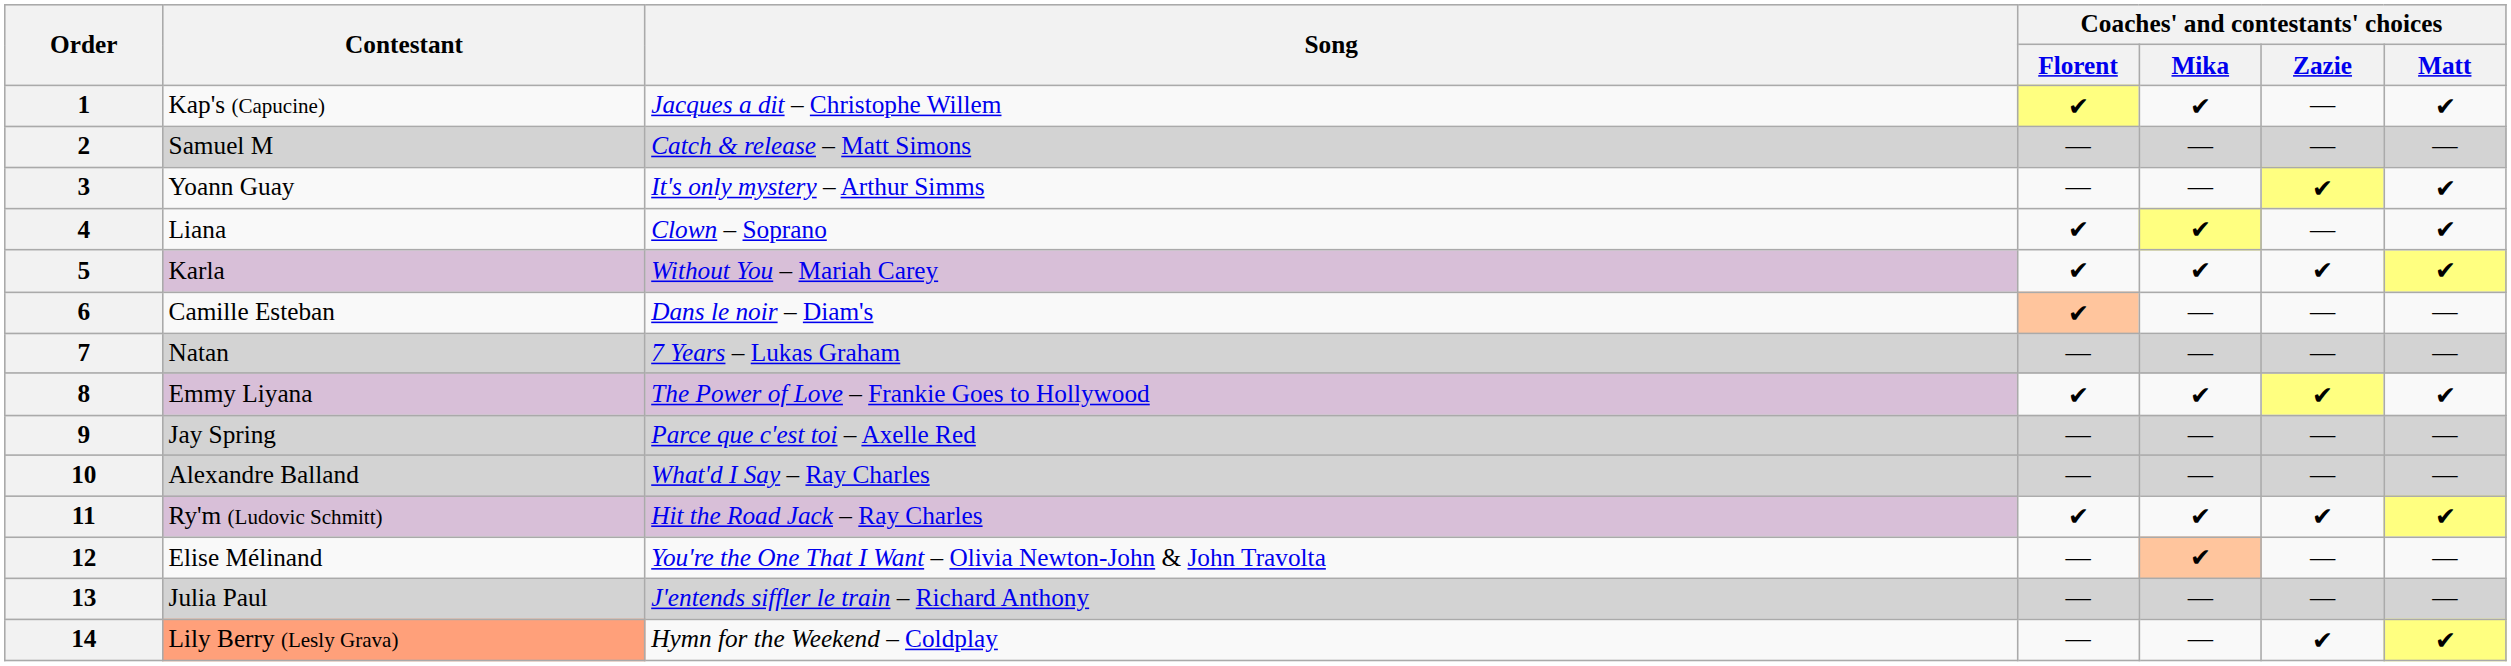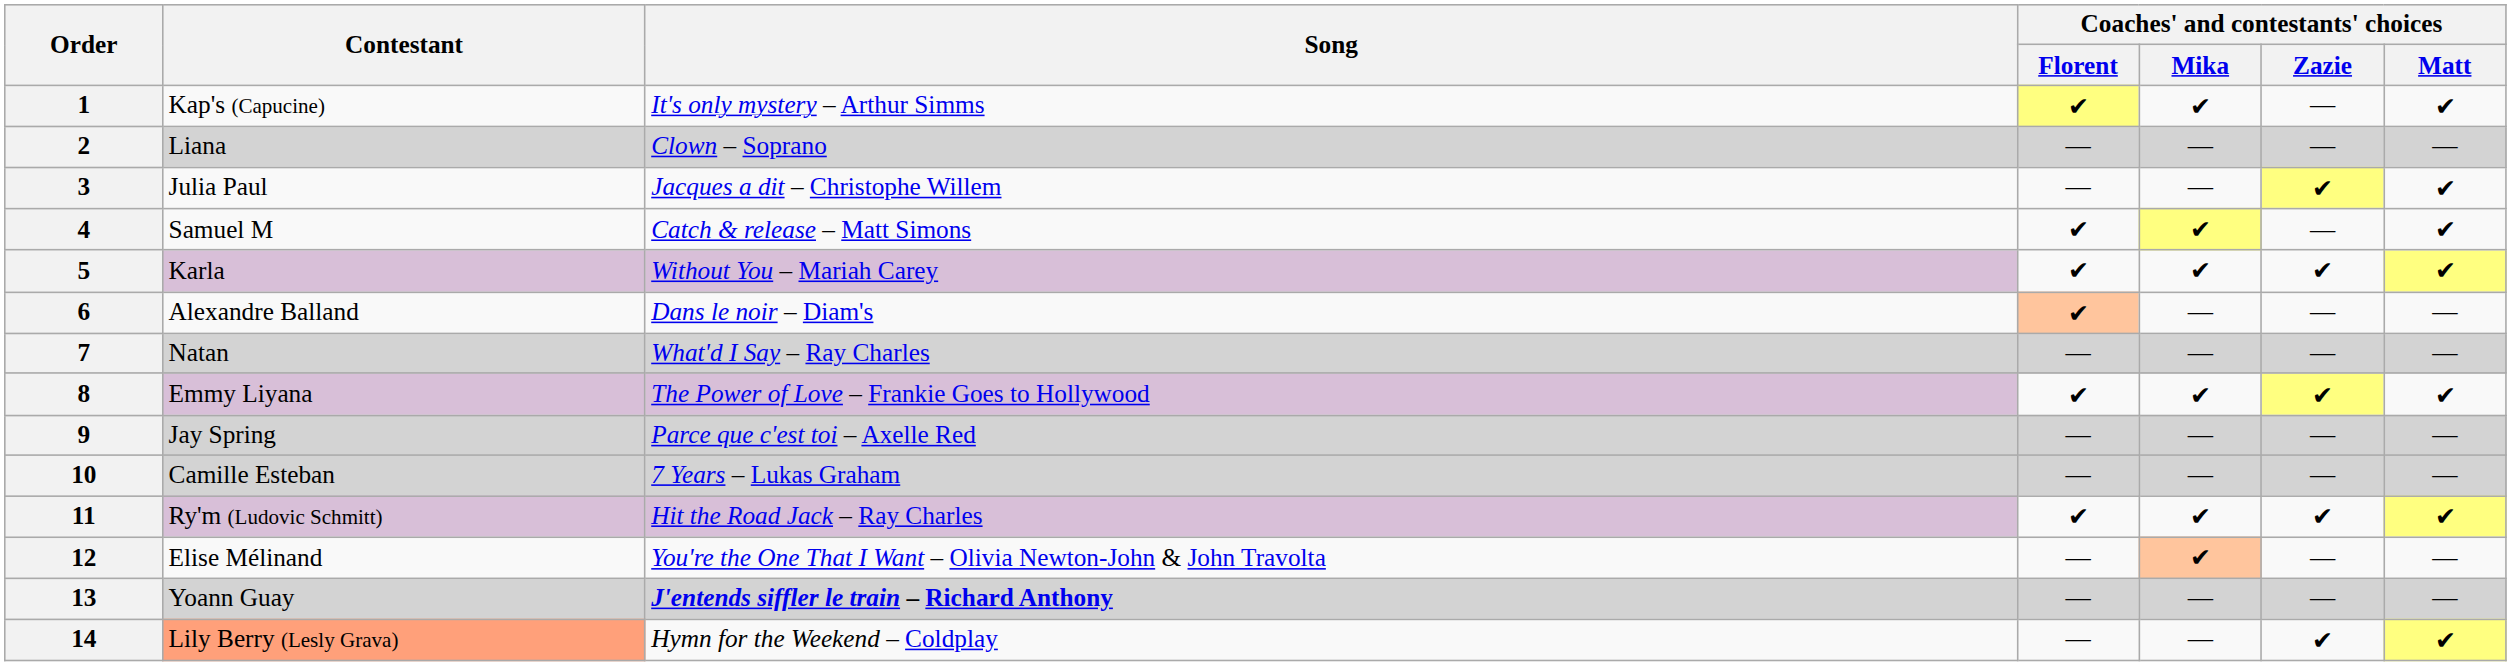(826, 105) Jacques a dit – Christophe Willem -> (818, 105) It's only mystery – Arthur Simms
(221, 146) Samuel M -> (197, 146) Liana
(811, 146) Catch & release – Matt Simons -> (739, 146) Clown – Soprano
(232, 187) Yoann Guay -> (218, 187) Julia Paul
(818, 187) It's only mystery – Arthur Simms -> (826, 187) Jacques a dit – Christophe Willem
(197, 228) Liana -> (221, 228) Samuel M
(739, 228) Clown – Soprano -> (811, 228) Catch & release – Matt Simons
(252, 312) Camille Esteban -> (264, 312) Alexandre Balland
(776, 353) 7 Years – Lukas Graham -> (790, 353) What'd I Say – Ray Charles
(264, 475) Alexandre Balland -> (252, 475) Camille Esteban
(790, 475) What'd I Say – Ray Charles -> (776, 475) 7 Years – Lukas Graham
(218, 598) Julia Paul -> (232, 598) Yoann Guay
(870, 598) normal -> (882, 598) bold
